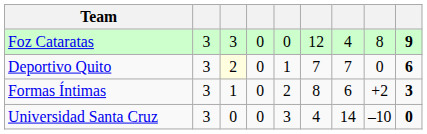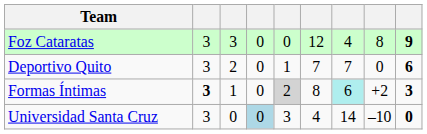(233, 66) lightyellow background -> (233, 66) no background
(206, 91) normal -> (206, 91) bold
(287, 91) no background -> (287, 91) lightgrey background
(348, 91) no background -> (348, 91) paleturquoise background
(260, 116) no background -> (260, 116) lightblue background
